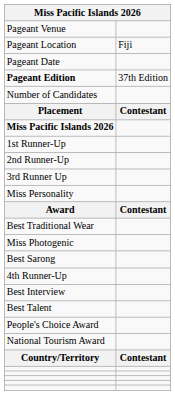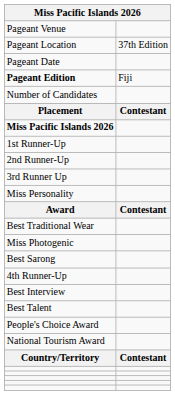(125, 45) Fiji -> (143, 45) 37th Edition
(143, 78) 37th Edition -> (125, 78) Fiji
